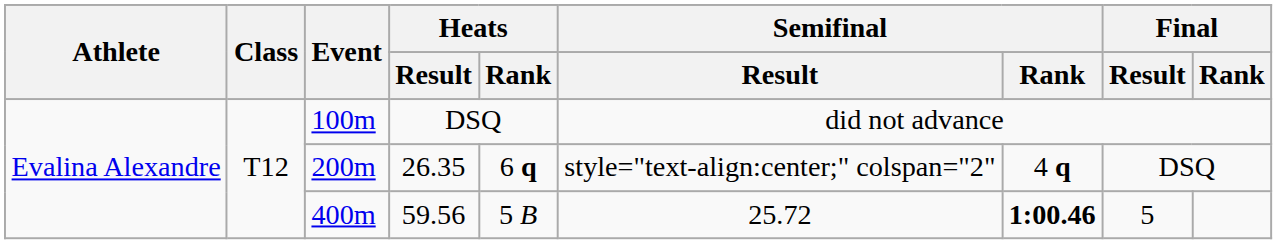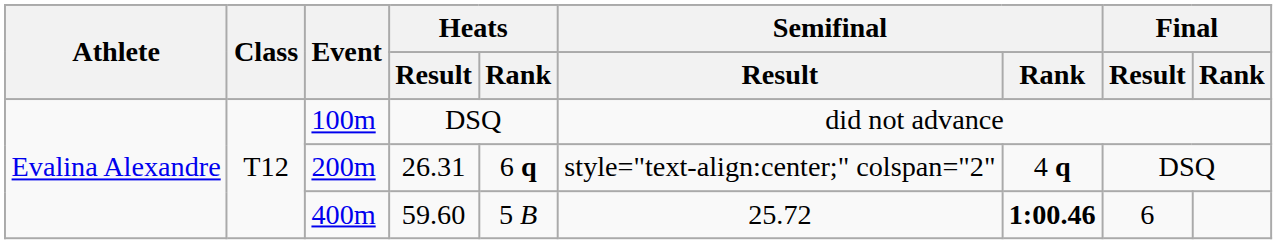(434, 167) 26.35 -> (434, 167) 26.31
(434, 214) 59.56 -> (434, 214) 59.60
(1147, 214) 5 -> (1147, 214) 6
